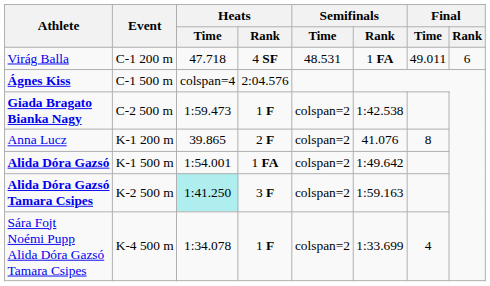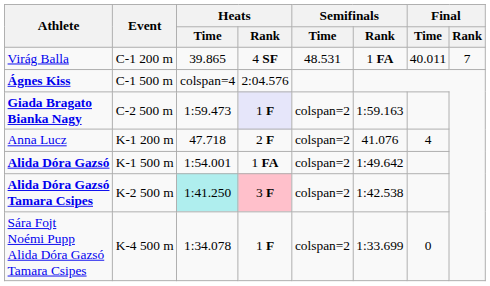(208, 58) 47.718 -> (208, 58) 39.865
(428, 58) 49.011 -> (428, 58) 40.011
(467, 58) 6 -> (467, 58) 7
(265, 110) no background -> (265, 110) lavender background
(380, 110) 1:42.538 -> (380, 110) 1:59.163
(208, 140) 39.865 -> (208, 140) 47.718
(428, 140) 8 -> (428, 140) 4
(265, 193) no background -> (265, 193) pink background
(380, 193) 1:59.163 -> (380, 193) 1:42.538
(428, 246) 4 -> (428, 246) 0
